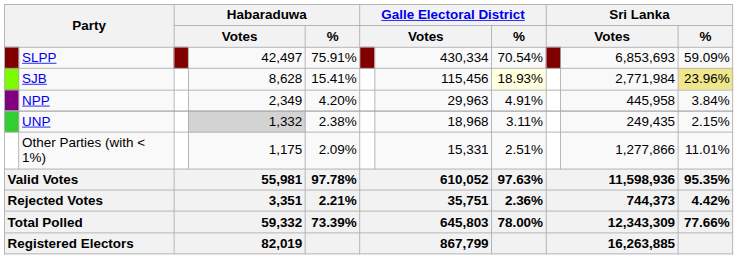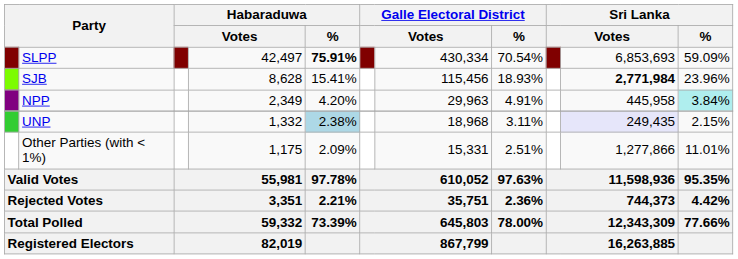(334, 57) normal -> (334, 57) bold
(520, 79) lightyellow background -> (520, 79) no background
(645, 79) normal -> (645, 79) bold
(707, 79) khaki background -> (707, 79) no background
(711, 100) no background -> (711, 100) paleturquoise background
(285, 121) lightgrey background -> (285, 121) no background
(338, 121) no background -> (338, 121) lightblue background
(651, 121) no background -> (651, 121) lavender background
